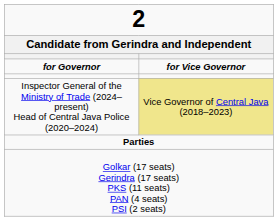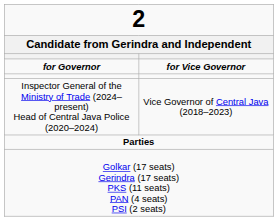(206, 107) khaki background -> (206, 107) no background
